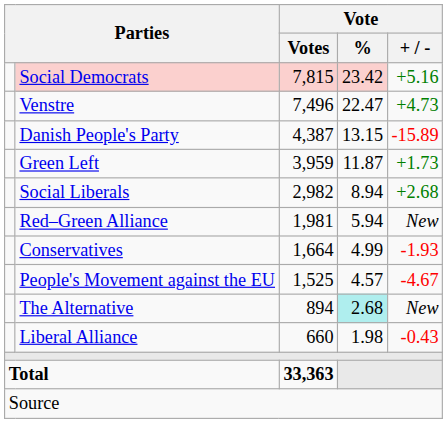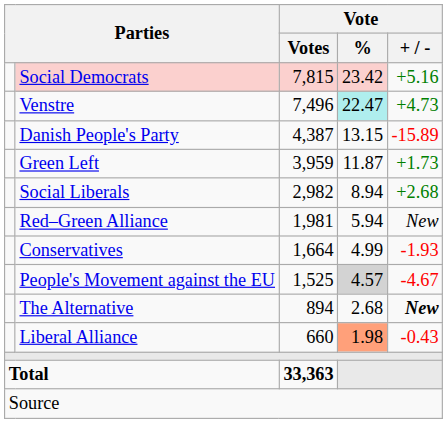(363, 105) no background -> (363, 105) paleturquoise background
(367, 279) no background -> (367, 279) lightgrey background
(367, 308) paleturquoise background -> (367, 308) no background
(422, 308) normal -> (422, 308) bold
(367, 337) no background -> (367, 337) lightsalmon background
